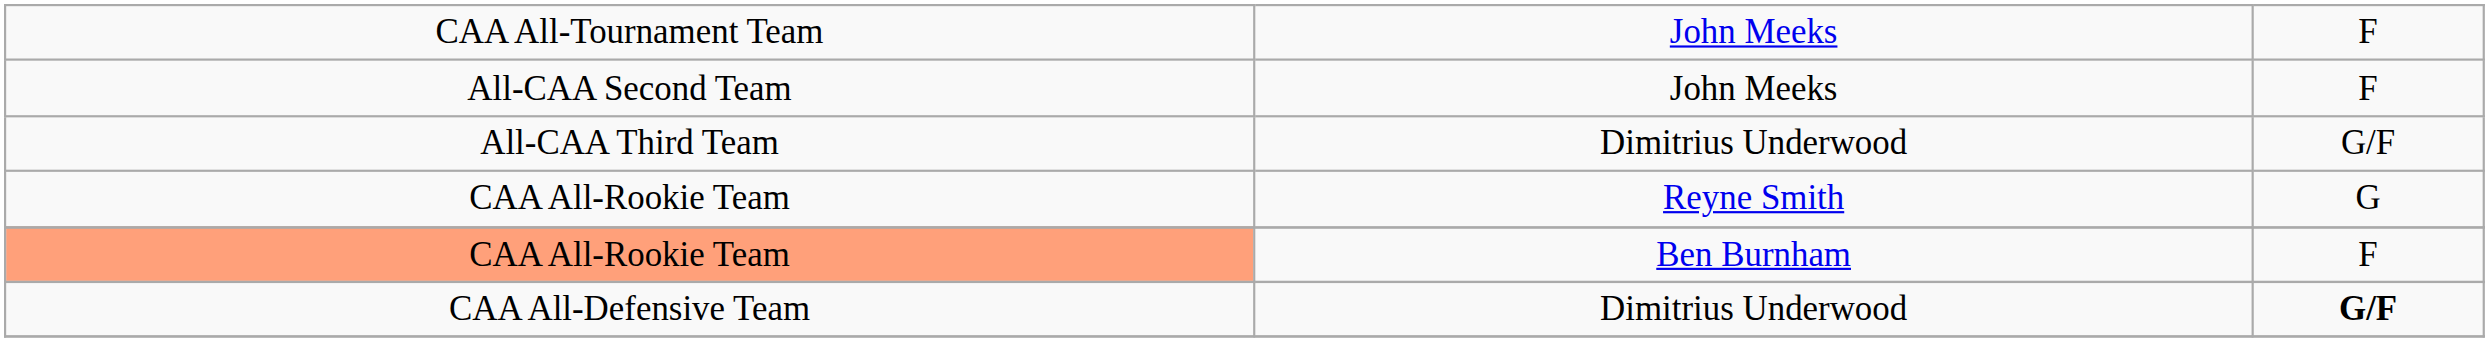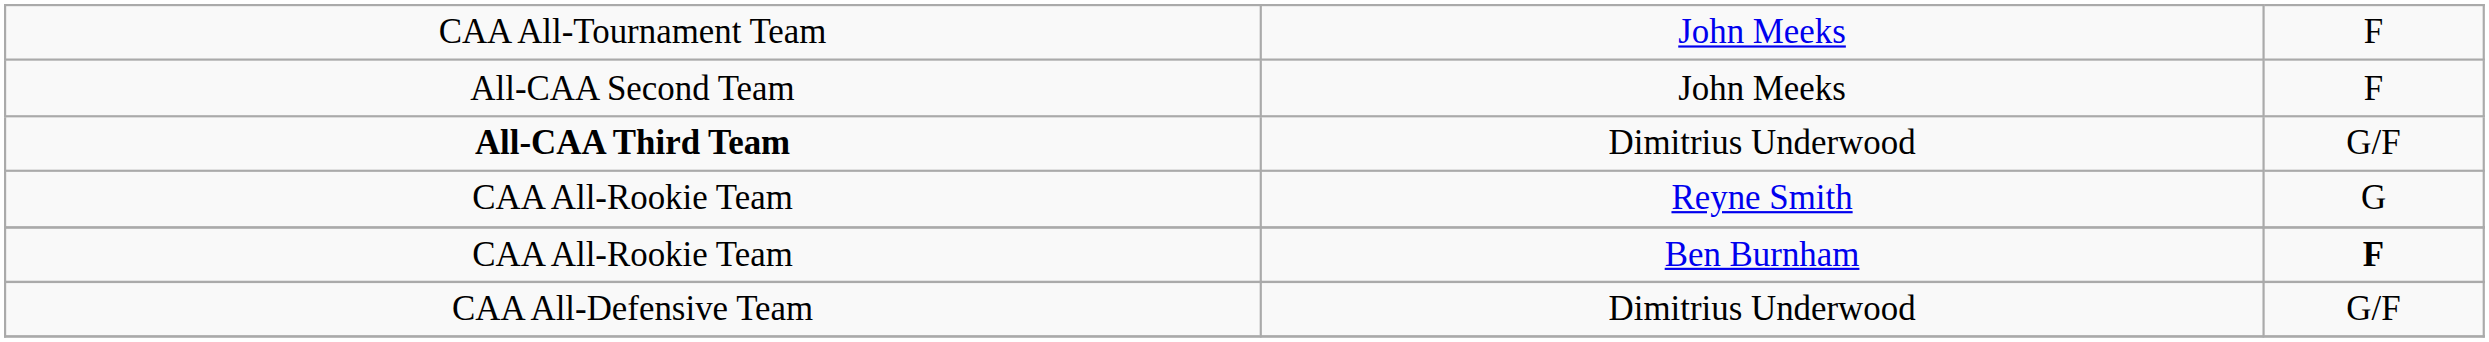(630, 142) normal -> (633, 142) bold
(630, 253) lightsalmon background -> (633, 253) no background
(2368, 253) normal -> (2373, 253) bold
(2368, 308) bold -> (2373, 308) normal
